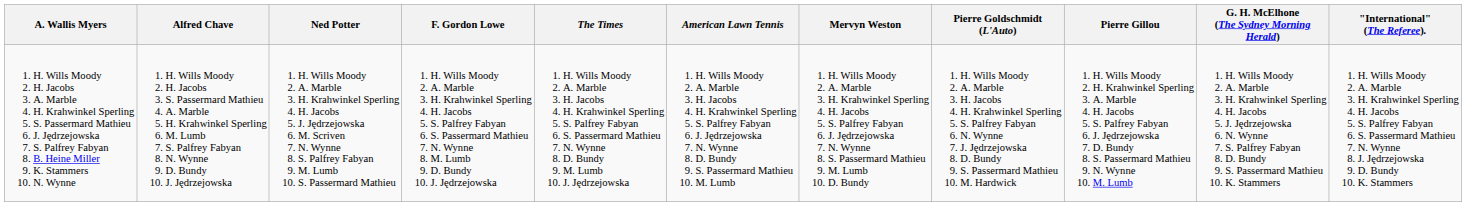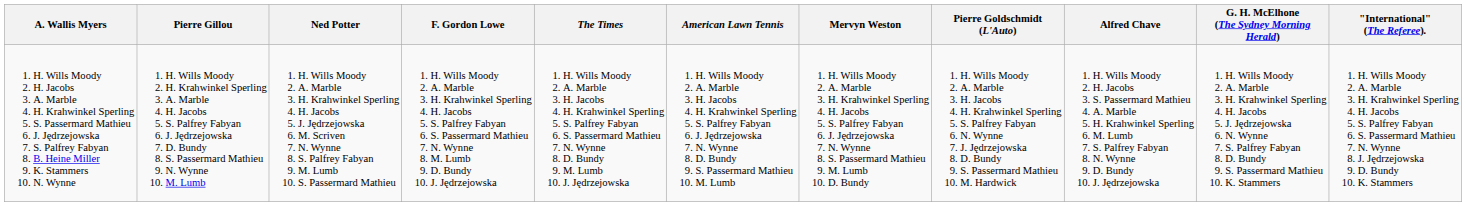columns swapped: (1130, 24) <-> (203, 24)
